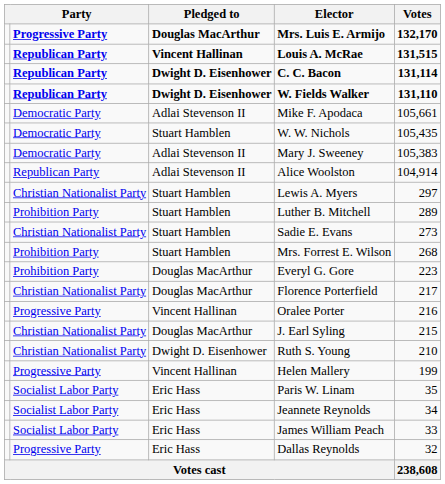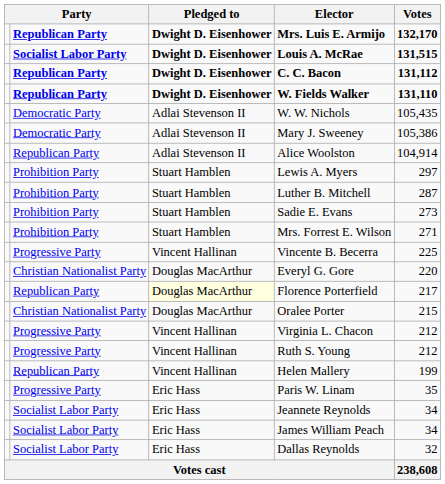(60, 34) Progressive Party -> (60, 34) Republican Party
(206, 34) Douglas MacArthur -> (212, 34) Dwight D. Eisenhower
(60, 53) Republican Party -> (70, 53) Socialist Labor Party
(197, 53) Vincent Hallinan -> (212, 53) Dwight D. Eisenhower
(418, 73) 131,114 -> (418, 73) 131,112
- row: (320, 113)
(191, 133) Stuart Hamblen -> (199, 113) Adlai Stevenson II
(417, 152) 105,383 -> (417, 133) 105,386
(80, 192) Christian Nationalist Party -> (56, 172) Prohibition Party
(428, 212) 289 -> (428, 192) 287
(80, 232) Christian Nationalist Party -> (56, 212) Prohibition Party
(428, 251) 268 -> (428, 232) 271
+ row: (328, 251)
(56, 271) Prohibition Party -> (80, 271) Christian Nationalist Party
(428, 271) 223 -> (428, 271) 220
(80, 291) Christian Nationalist Party -> (56, 291) Republican Party
(202, 291) no background -> (202, 291) lightyellow background
(57, 311) Progressive Party -> (80, 311) Christian Nationalist Party
(194, 311) Vincent Hallinan -> (202, 311) Douglas MacArthur
(428, 311) 216 -> (428, 311) 215
- row: (311, 331)
+ row: (325, 331)
(80, 350) Christian Nationalist Party -> (57, 350) Progressive Party
(209, 350) Dwight D. Eisenhower -> (194, 350) Vincent Hallinan
(428, 350) 210 -> (428, 350) 212
(57, 370) Progressive Party -> (56, 370) Republican Party
(66, 390) Socialist Labor Party -> (57, 390) Progressive Party
(431, 430) 33 -> (431, 430) 34
(57, 449) Progressive Party -> (66, 449) Socialist Labor Party
